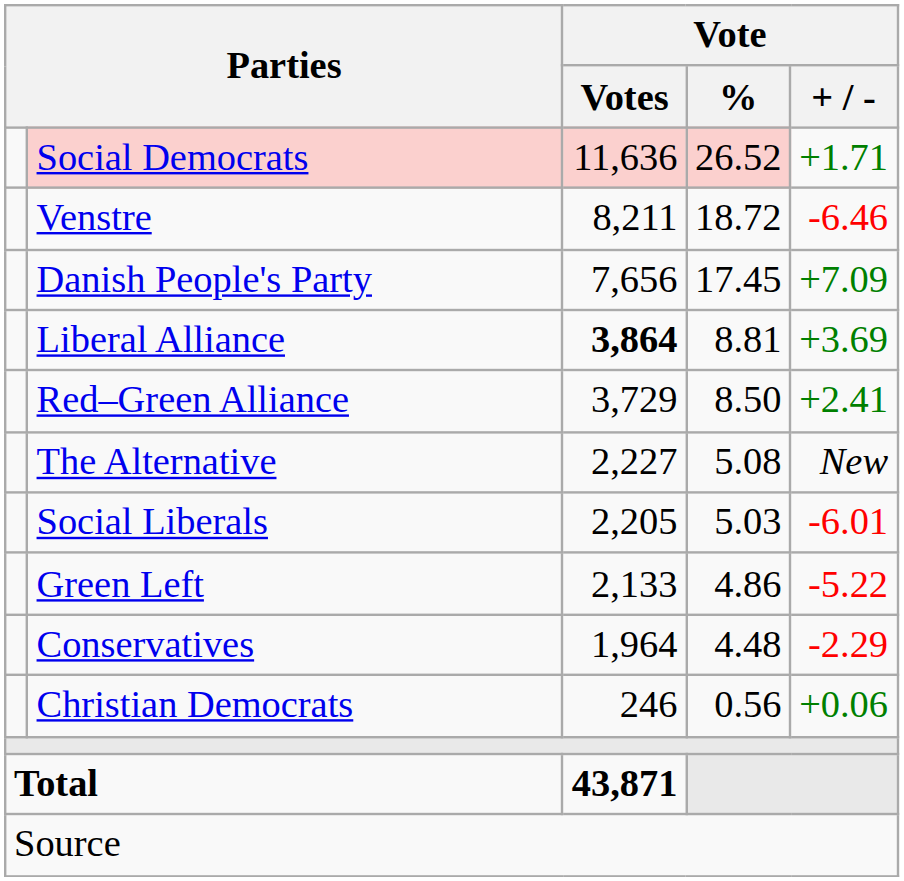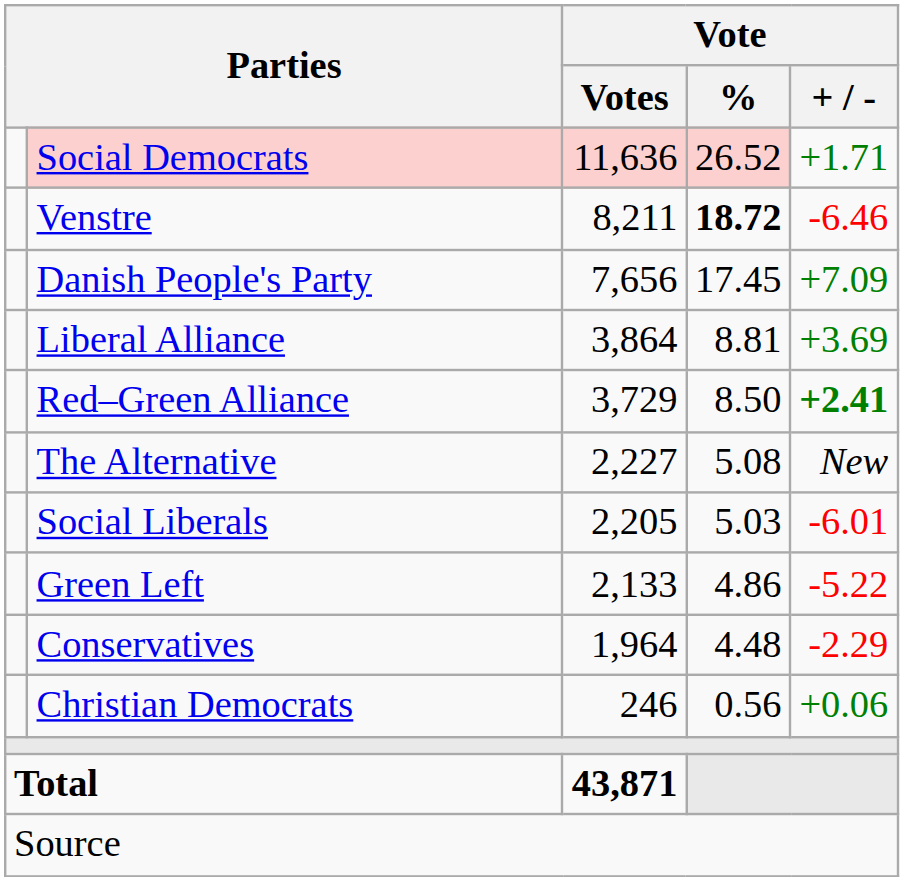(738, 217) normal -> (738, 217) bold
(634, 339) bold -> (634, 339) normal
(844, 400) normal -> (844, 400) bold
